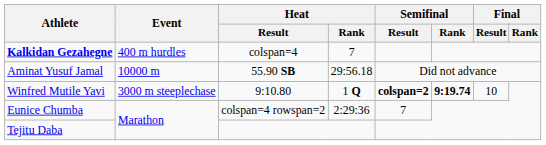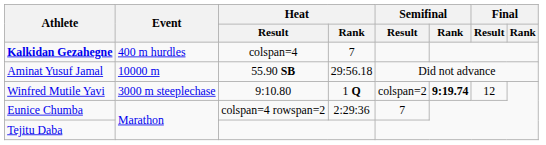(403, 91) bold -> (402, 91) normal
(491, 91) 10 -> (489, 91) 12
